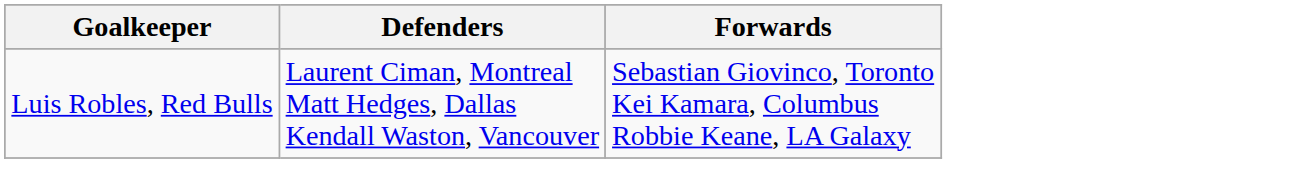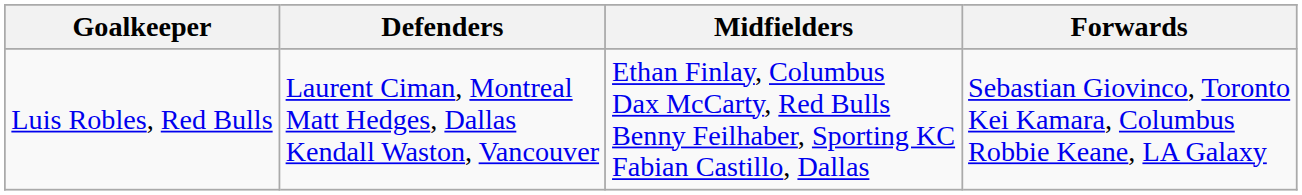+ column: (784, 26)
